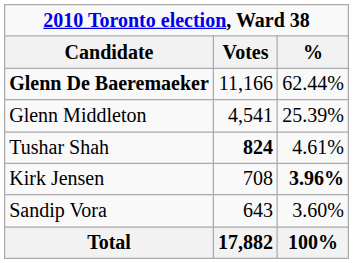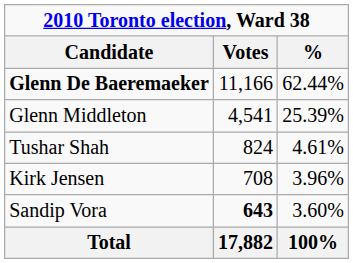(258, 147) bold -> (258, 147) normal
(316, 178) bold -> (318, 178) normal
(258, 210) normal -> (258, 210) bold
